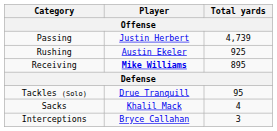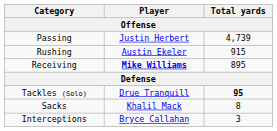(238, 52) 925 -> (238, 52) 915
(238, 92) normal -> (238, 92) bold
(238, 106) 4 -> (238, 106) 8
